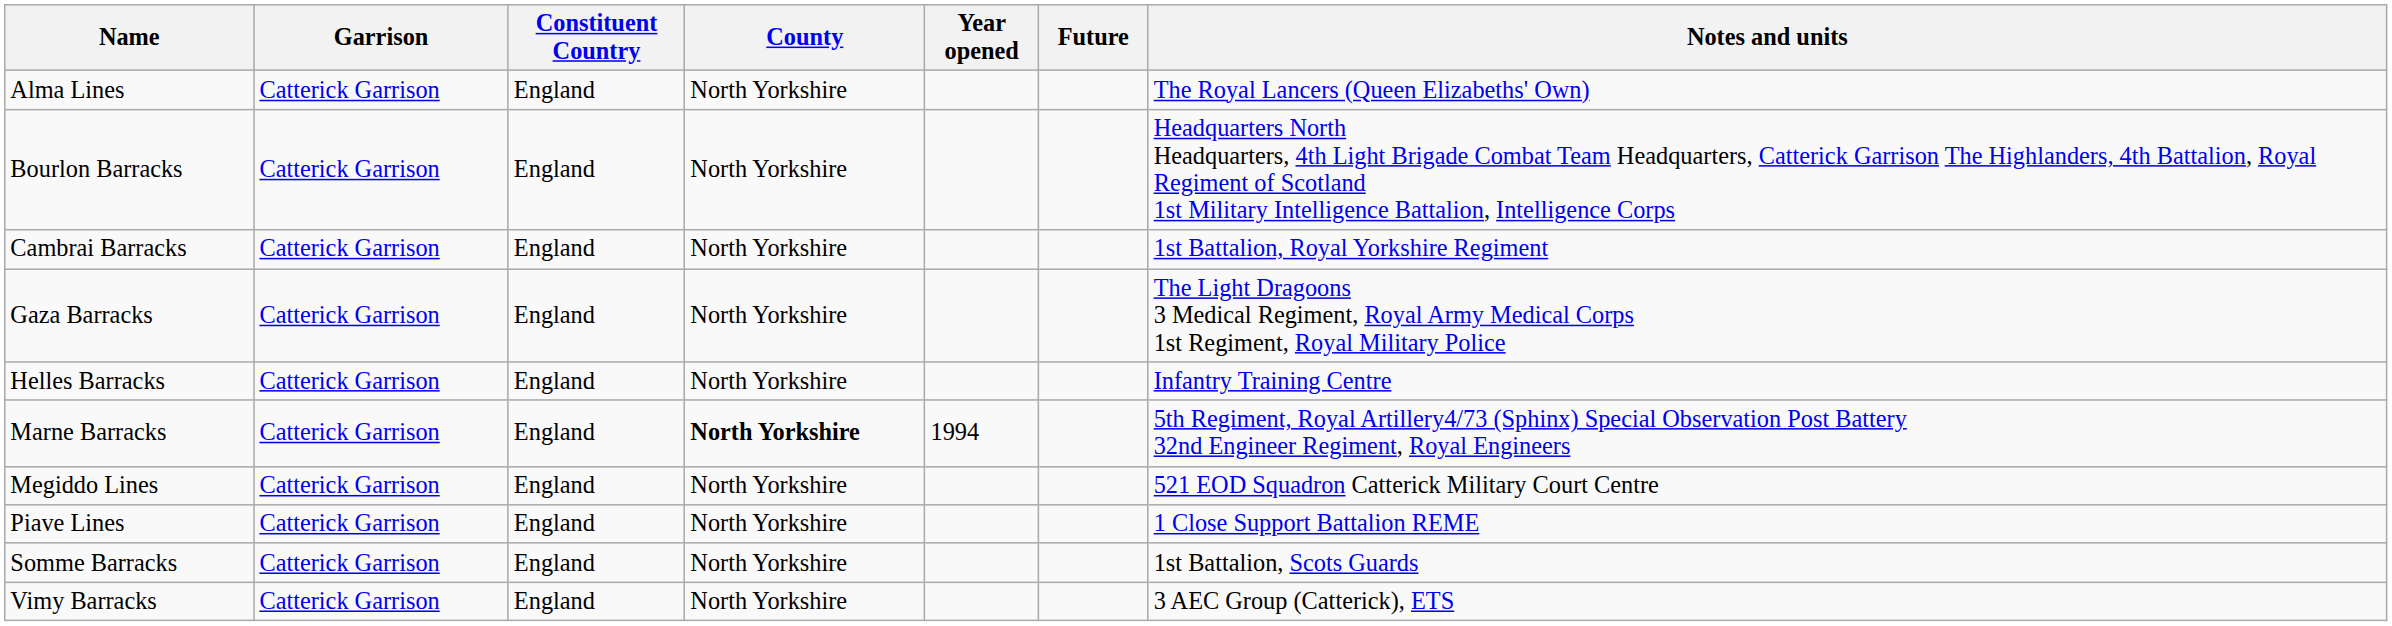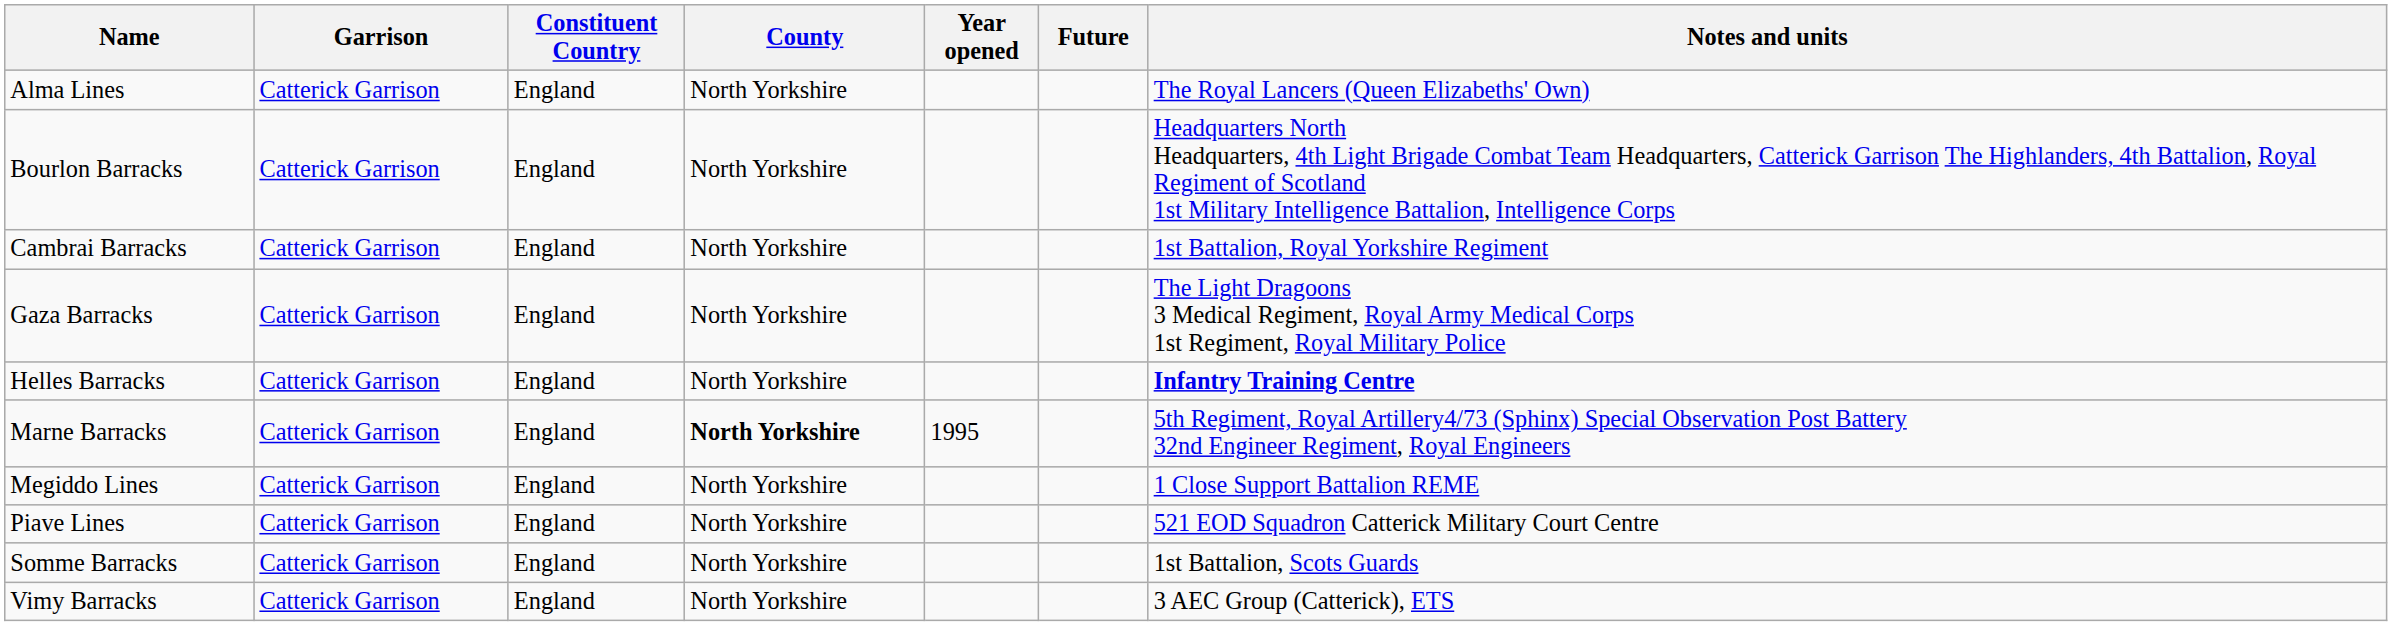(1273, 380) normal -> (1284, 380) bold
(955, 433) 1994 -> (955, 433) 1995
(1406, 485) 521 EOD Squadron Catterick Military Court Centre -> (1316, 485) 1 Close Support Battalion REME
(1316, 523) 1 Close Support Battalion REME -> (1406, 523) 521 EOD Squadron Catterick Military Court Centre
